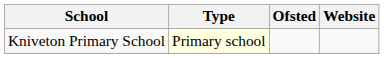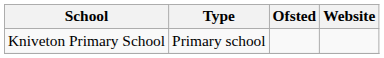(219, 41) lightyellow background -> (219, 41) no background
